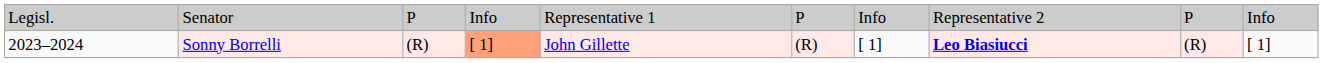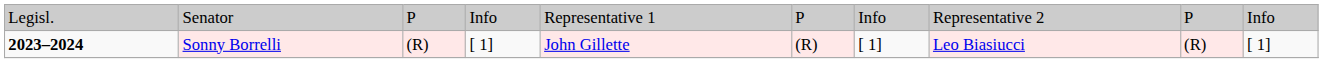(46, 44) normal -> (46, 44) bold
(481, 44) lightsalmon background -> (481, 44) no background
(980, 44) bold -> (979, 44) normal
